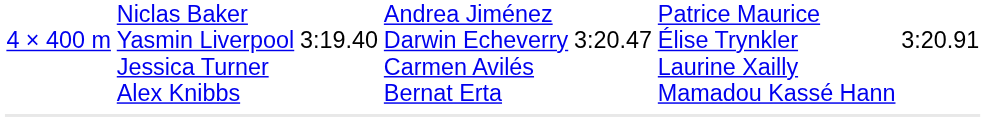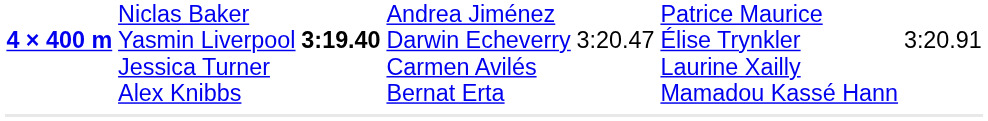(59, 40) normal -> (59, 40) bold
(339, 40) normal -> (341, 40) bold
